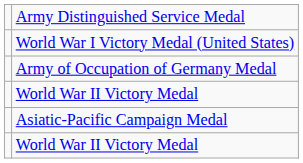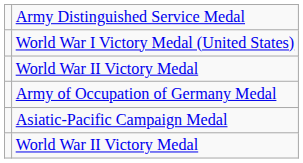(146, 68) Army of Occupation of Germany Medal -> (107, 68) World War II Victory Medal
(107, 94) World War II Victory Medal -> (146, 94) Army of Occupation of Germany Medal
